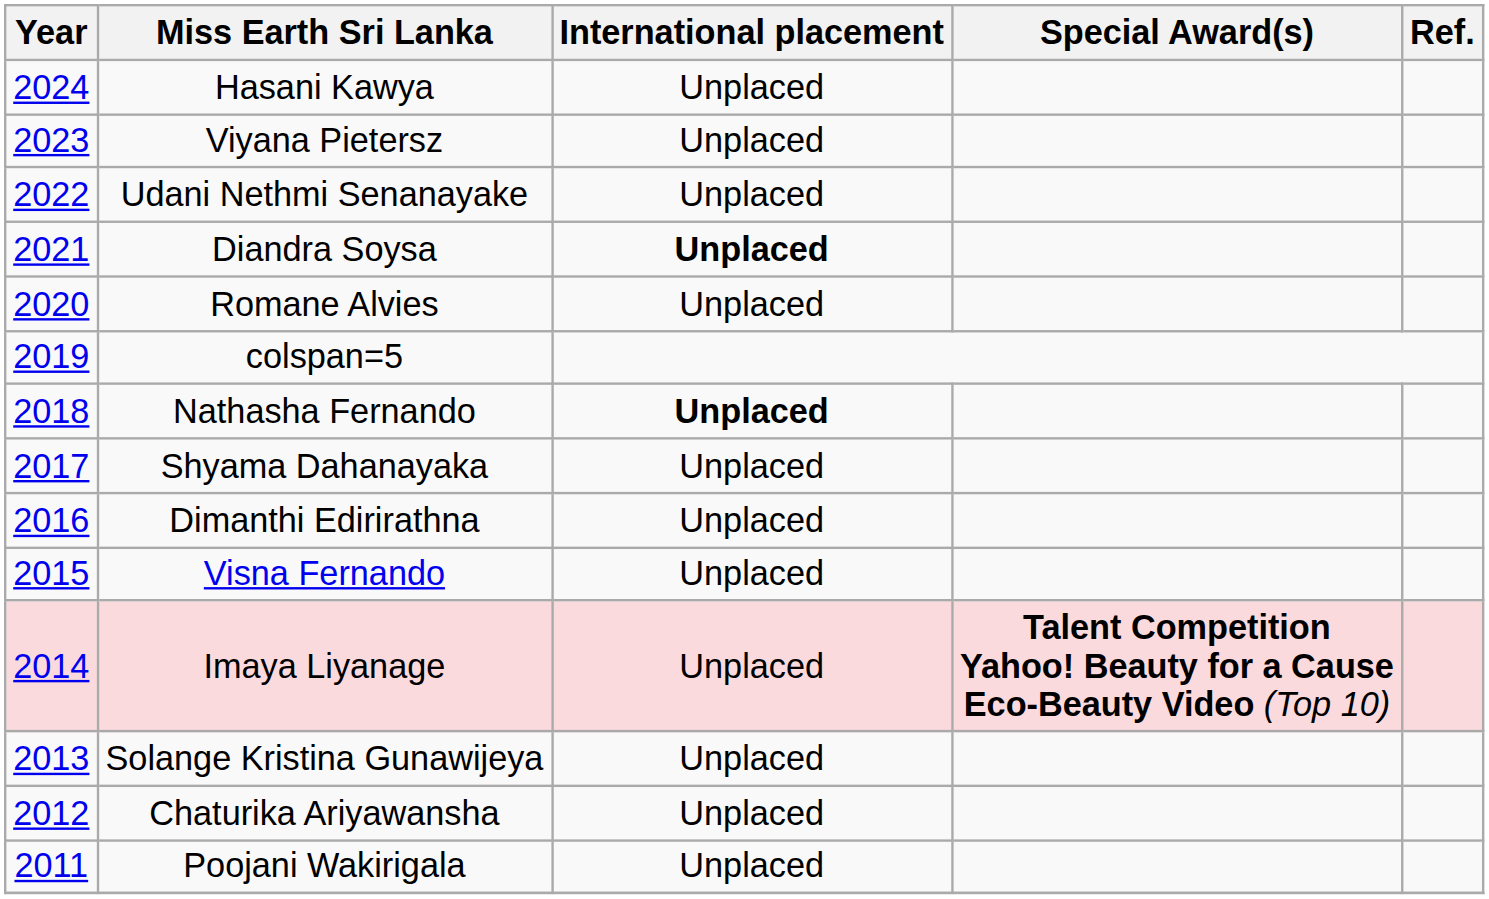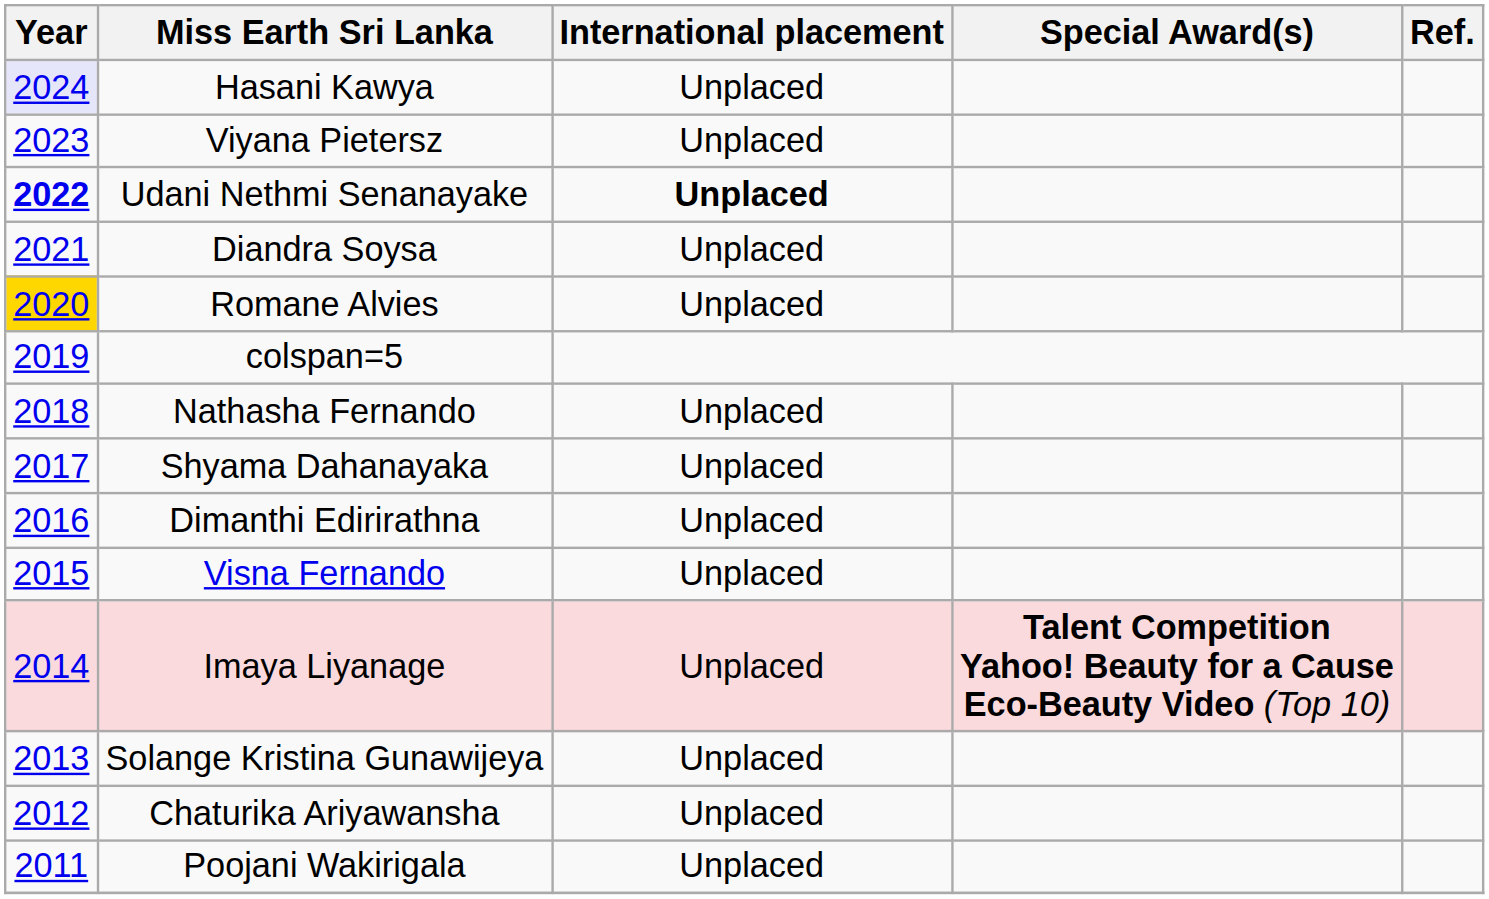(51, 87) no background -> (51, 87) lavender background
(51, 195) normal -> (51, 195) bold
(752, 195) normal -> (752, 195) bold
(752, 249) bold -> (752, 249) normal
(51, 303) no background -> (51, 303) gold background
(752, 412) bold -> (752, 412) normal
